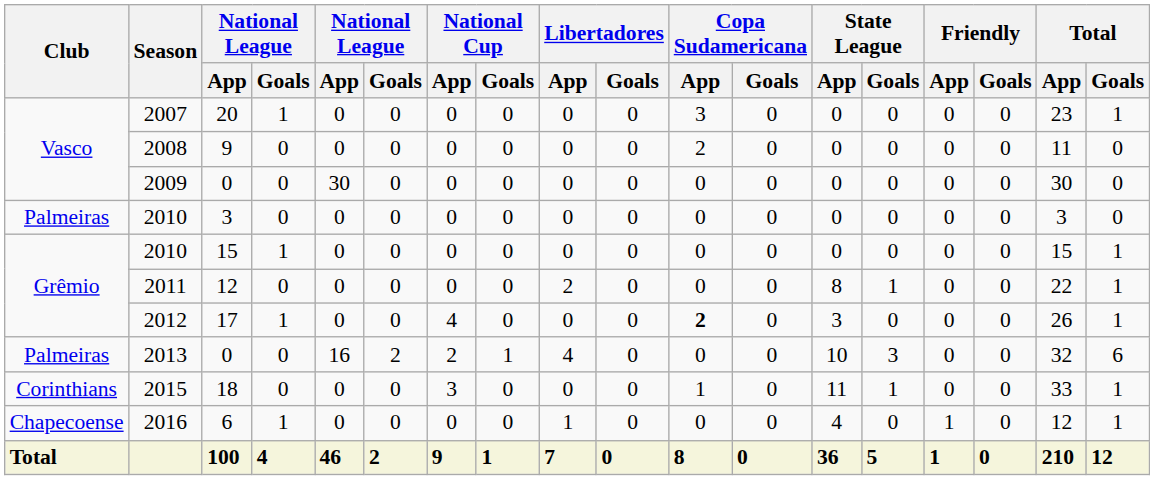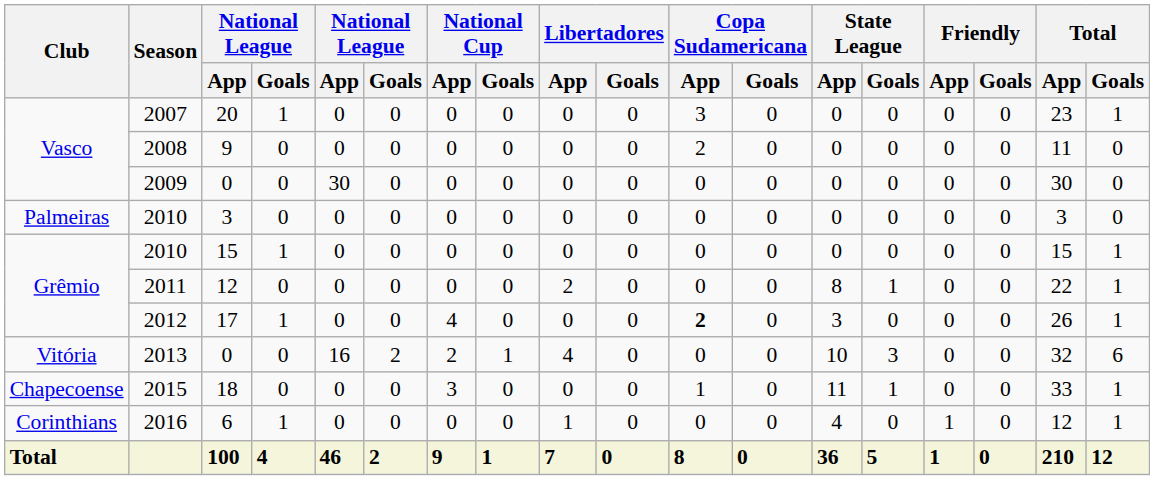(67, 354) Palmeiras -> (67, 354) Vitória
(67, 388) Corinthians -> (67, 388) Chapecoense
(67, 422) Chapecoense -> (67, 422) Corinthians
